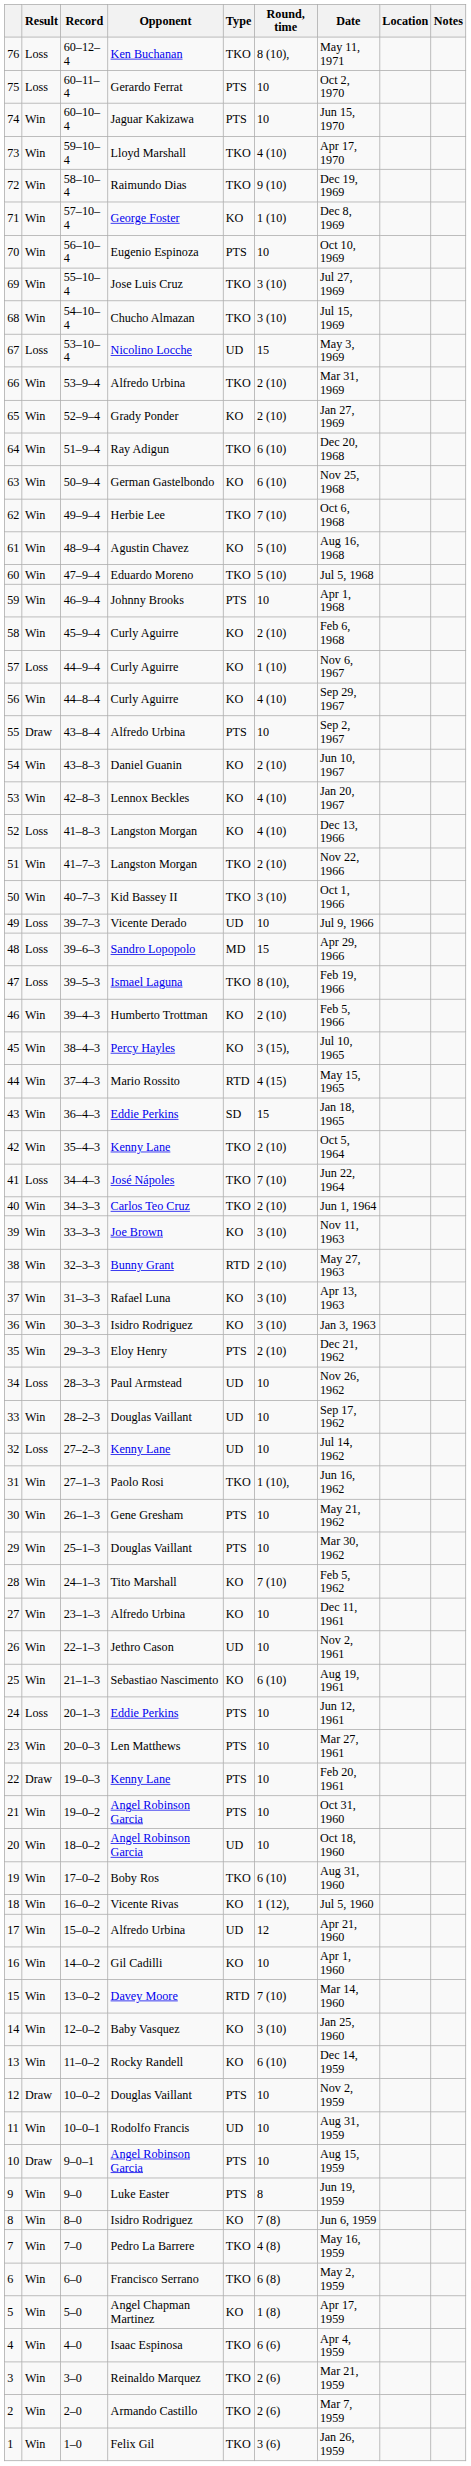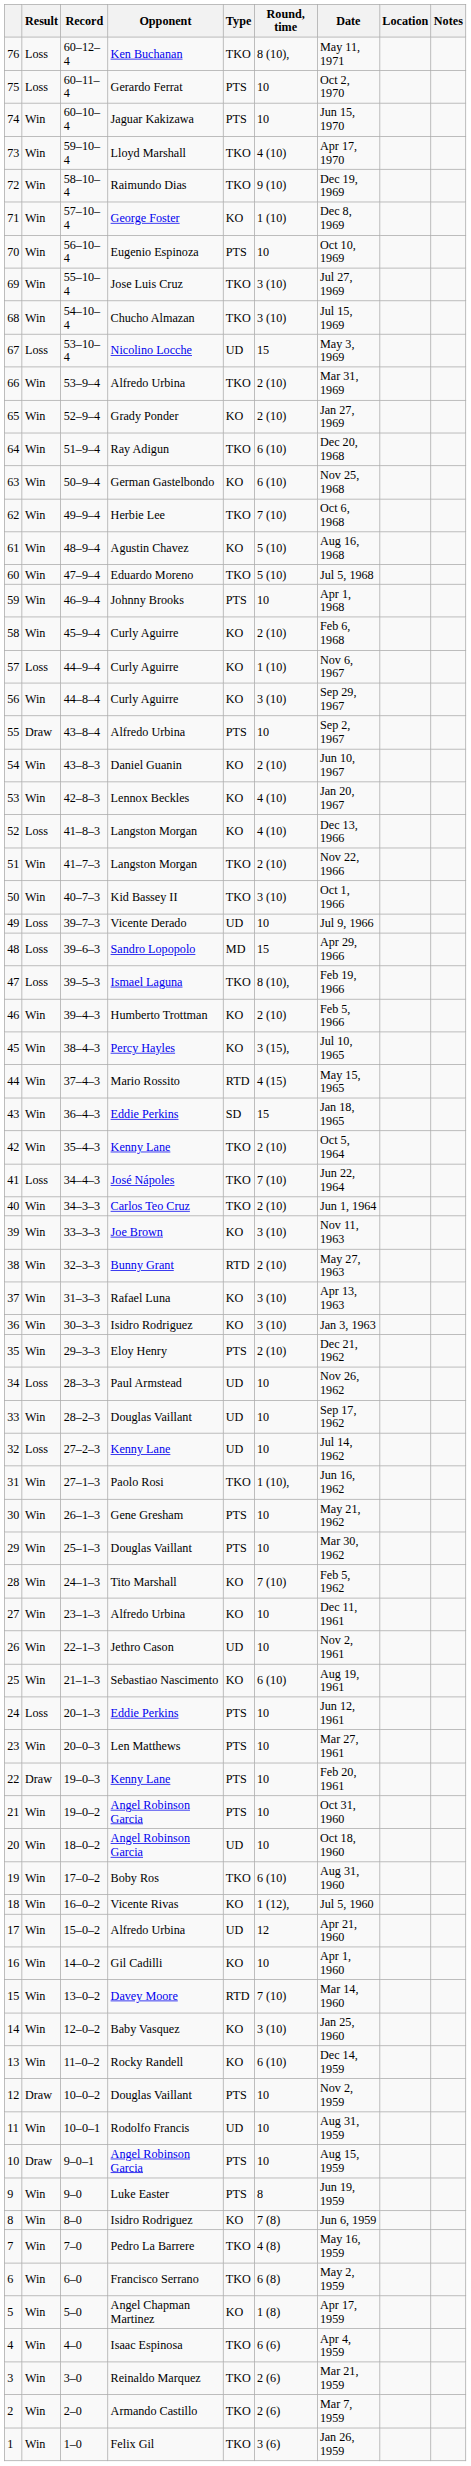(272, 699) 4 (10) -> (272, 699) 3 (10)
